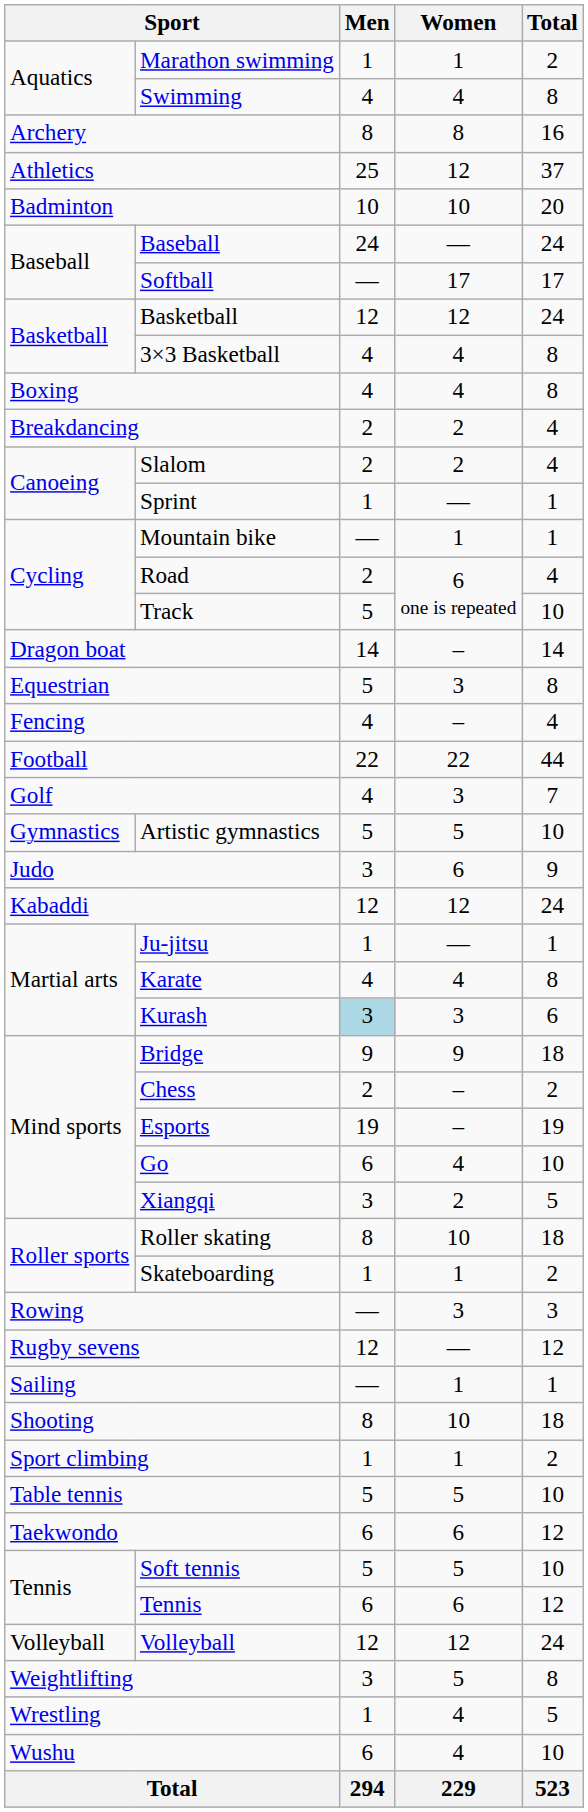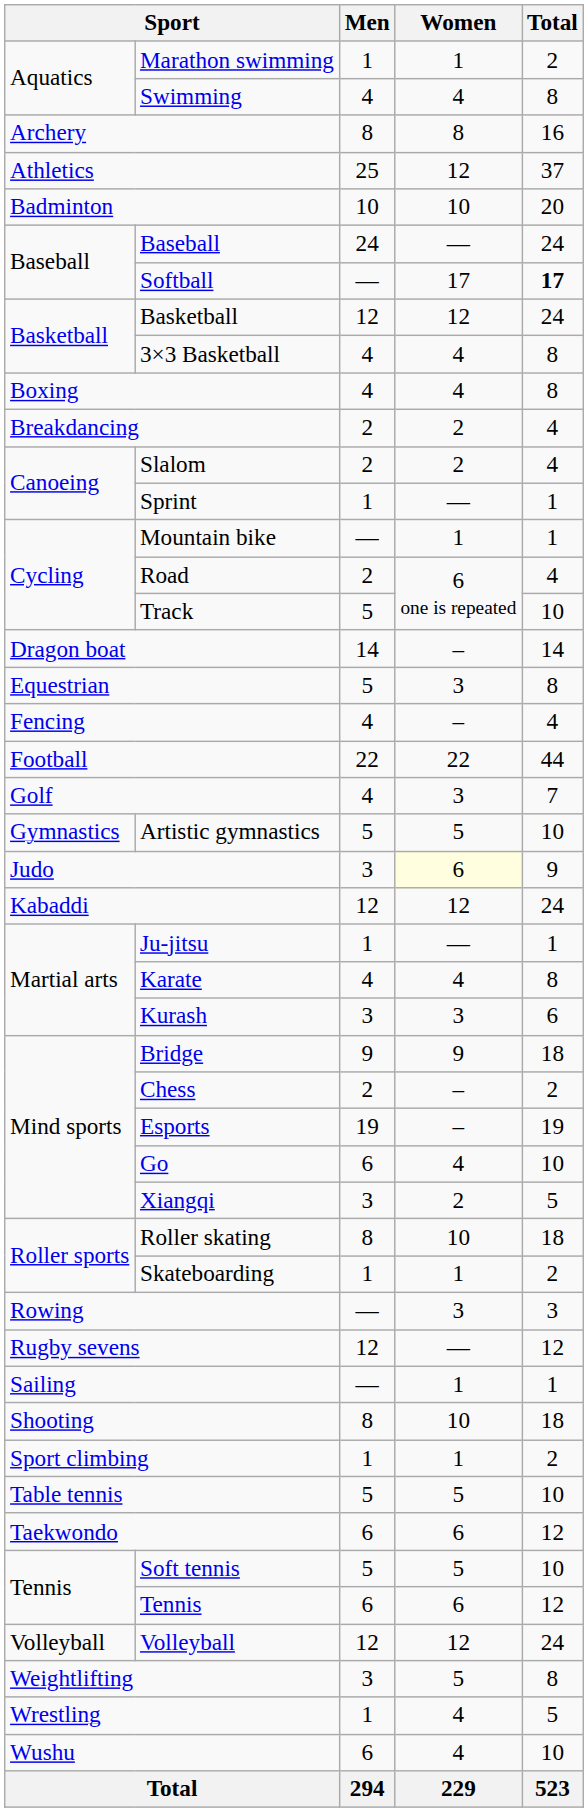(552, 280) normal -> (552, 280) bold
(458, 869) no background -> (458, 869) lightyellow background
(367, 1016) lightblue background -> (367, 1016) no background
